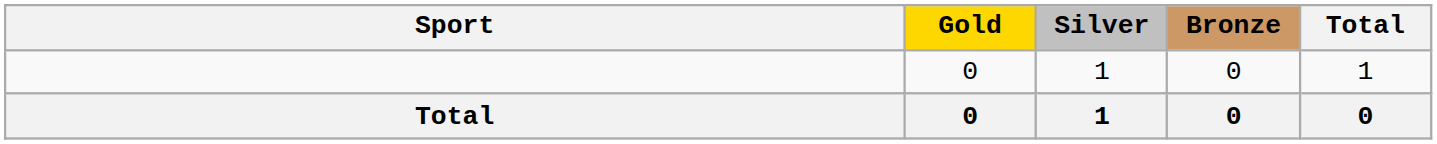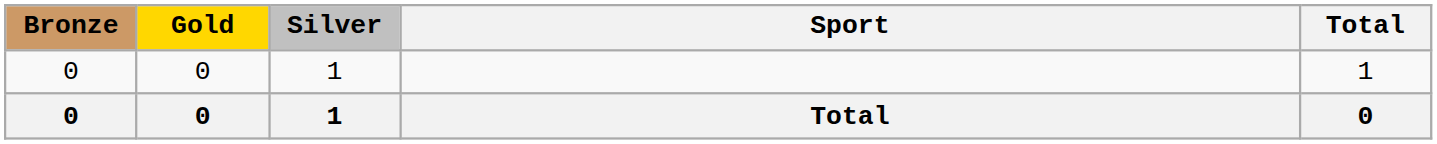columns swapped: (455, 27) <-> (1234, 27)
